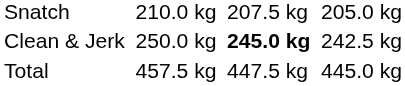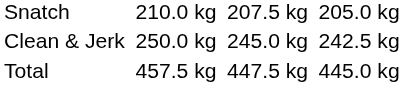(269, 41) bold -> (268, 41) normal
